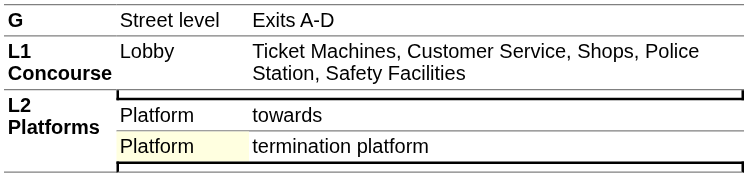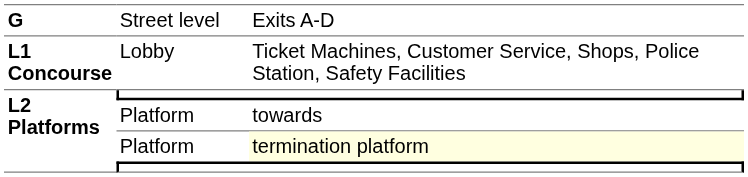(157, 146) lightyellow background -> (157, 146) no background
(341, 146) no background -> (341, 146) lightyellow background
